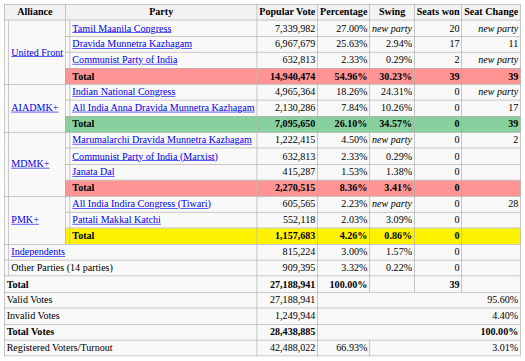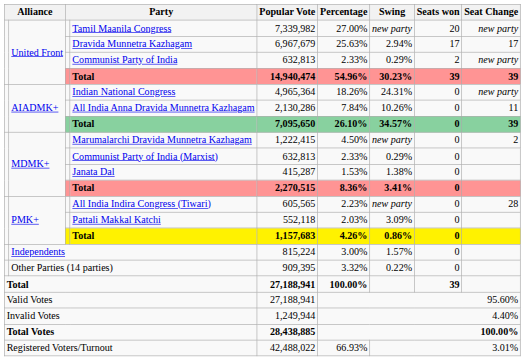(513, 44) 11 -> (513, 44) 17
(513, 108) 17 -> (513, 108) 11
